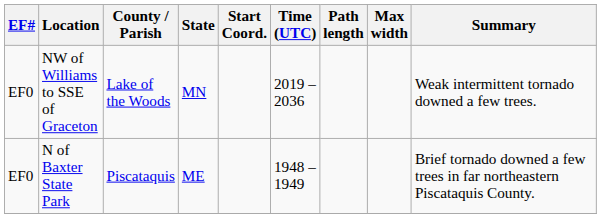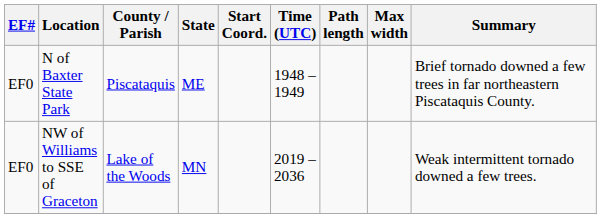rows swapped: (62, 175) <-> (70, 91)
